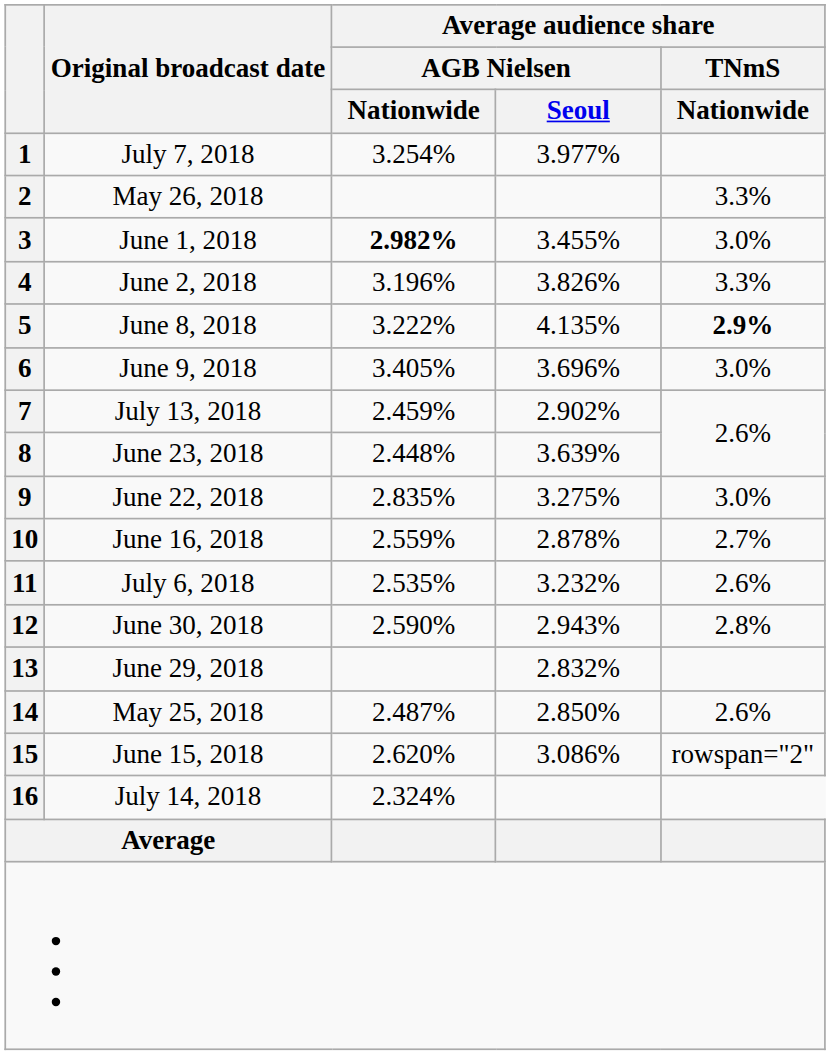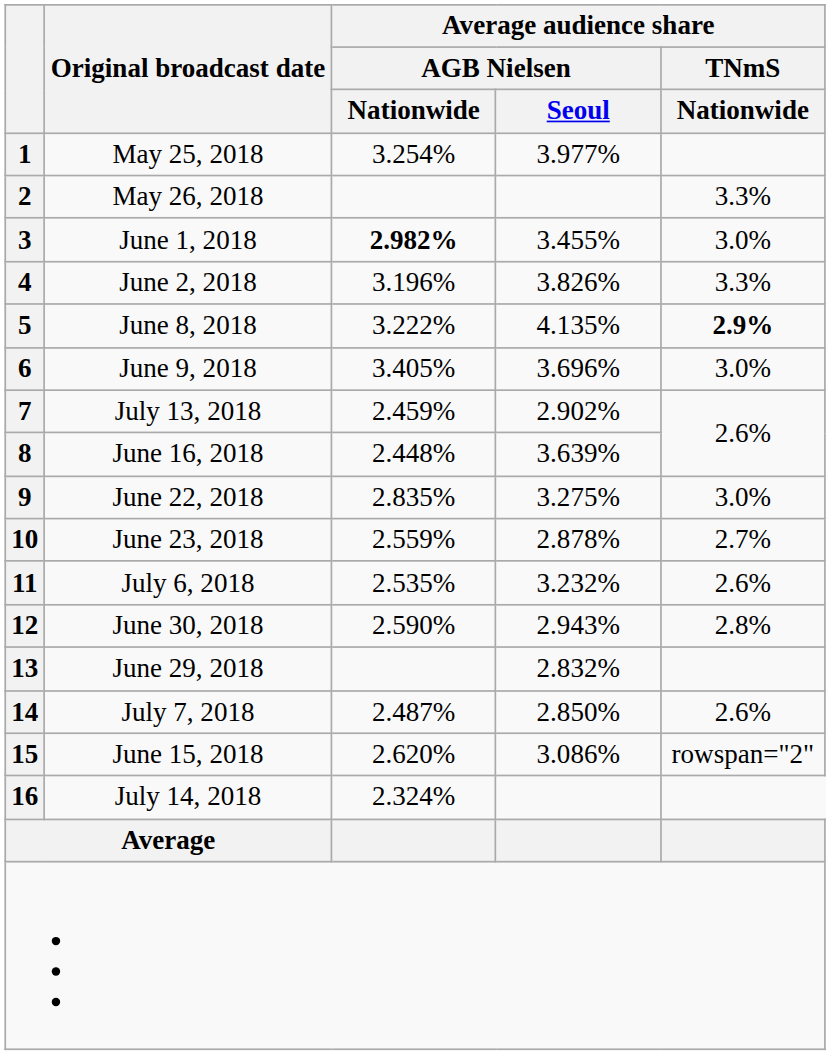(188, 153) July 7, 2018 -> (188, 153) May 25, 2018
(188, 453) June 23, 2018 -> (188, 453) June 16, 2018
(188, 539) June 16, 2018 -> (188, 539) June 23, 2018
(188, 711) May 25, 2018 -> (188, 711) July 7, 2018
